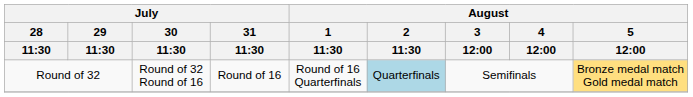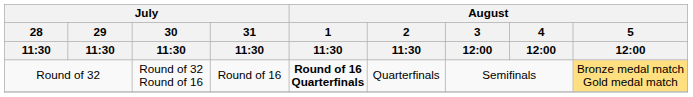(328, 75) normal -> (328, 75) bold
(406, 75) lightblue background -> (406, 75) no background
